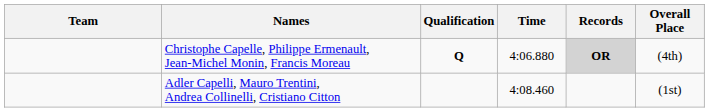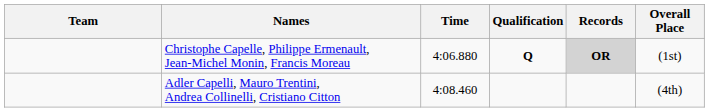columns swapped: (532, 21) <-> (459, 21)
(670, 55) (4th) -> (670, 55) (1st)
(670, 90) (1st) -> (670, 90) (4th)
